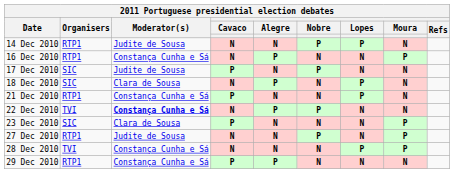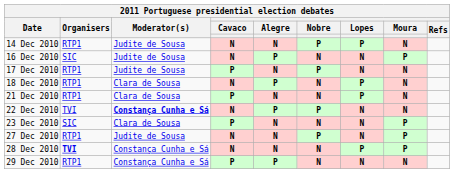(72, 57) RTP1 -> (69, 57) SIC
(161, 57) Constança Cunha e Sá -> (149, 57) Judite de Sousa
(69, 70) SIC -> (72, 70) RTP1
(69, 84) SIC -> (72, 84) RTP1
(161, 97) Constança Cunha e Sá -> (147, 97) Clara de Sousa
(69, 149) normal -> (69, 149) bold
